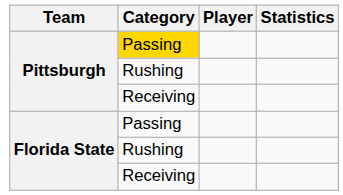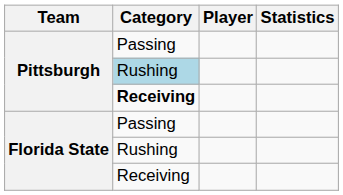(152, 44) gold background -> (146, 44) no background
(153, 71) no background -> (147, 71) lightblue background
(159, 97) normal -> (156, 97) bold
